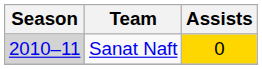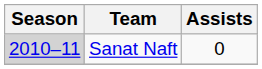(219, 49) gold background -> (219, 49) no background
